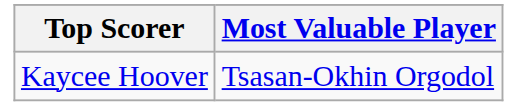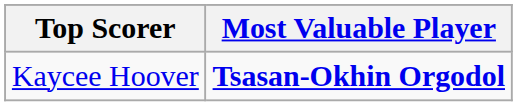(358, 75) normal -> (359, 75) bold
